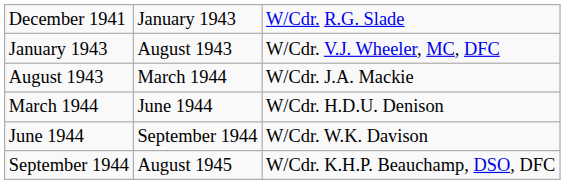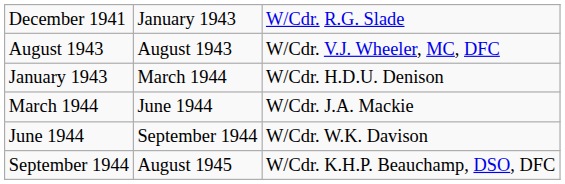(58, 48) January 1943 -> (56, 48) August 1943
(56, 77) August 1943 -> (58, 77) January 1943
(340, 77) W/Cdr. J.A. Mackie -> (355, 77) W/Cdr. H.D.U. Denison
(355, 106) W/Cdr. H.D.U. Denison -> (340, 106) W/Cdr. J.A. Mackie
